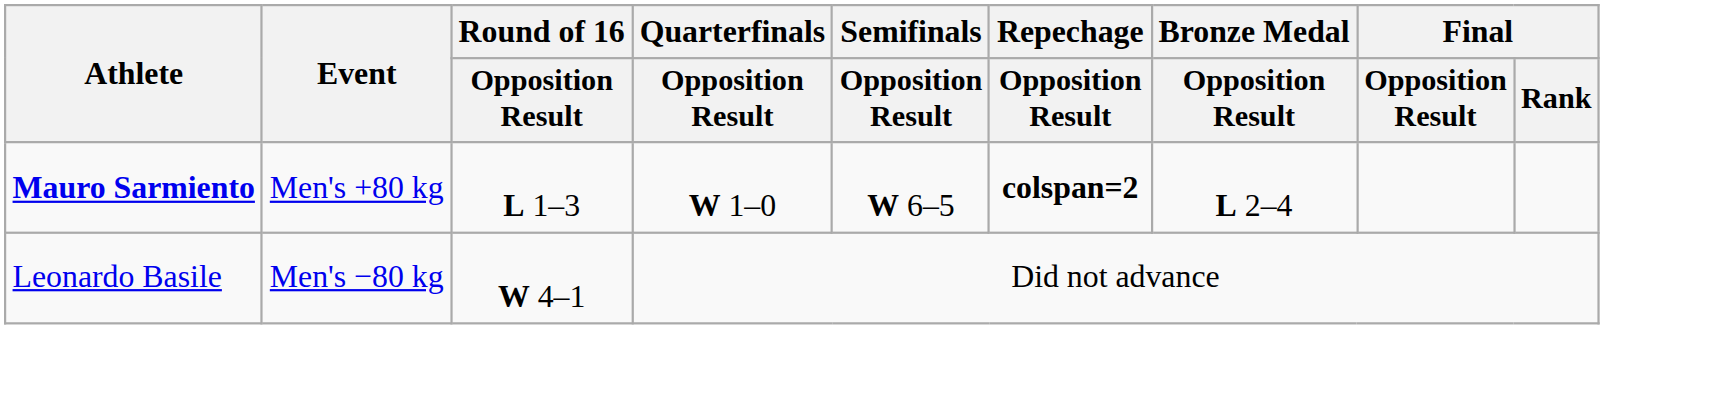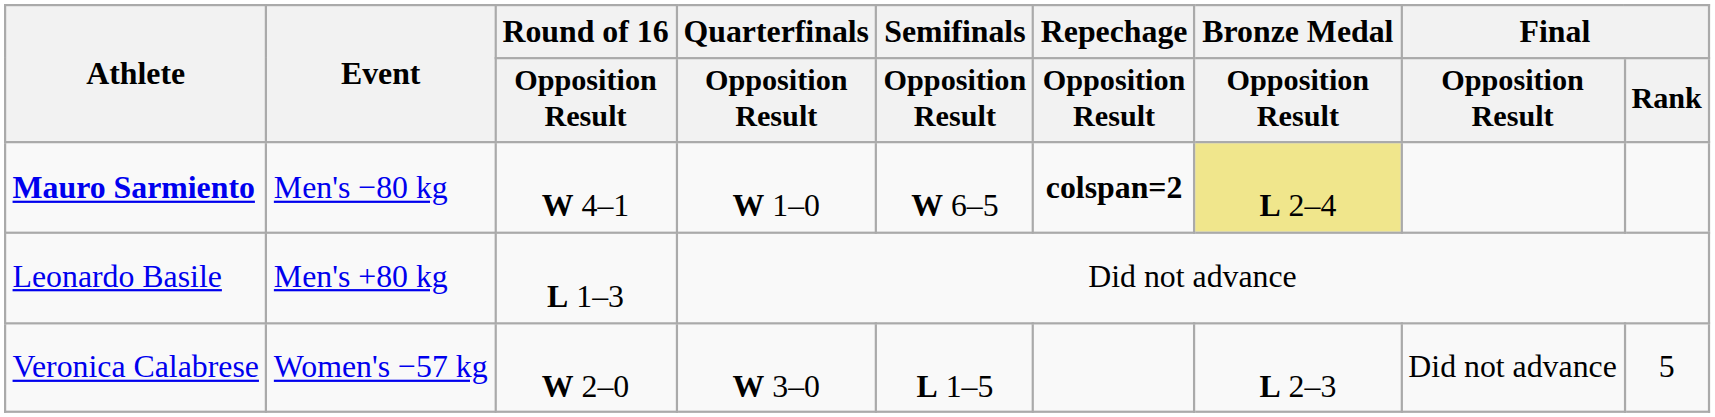(357, 187) Men's +80 kg -> (361, 187) Men's −80 kg
(542, 206) L 1–3 -> (586, 206) W 4–1
(1254, 206) no background -> (1298, 206) khaki background
(357, 277) Men's −80 kg -> (361, 277) Men's +80 kg
(542, 296) W 4–1 -> (586, 296) L 1–3
+ row: (136, 367)
